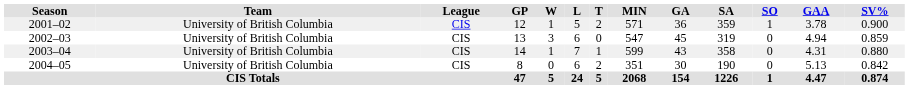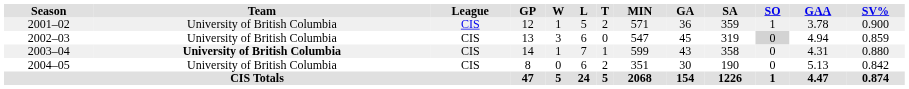(770, 37) no background -> (772, 37) lightgrey background
(258, 51) normal -> (262, 51) bold
